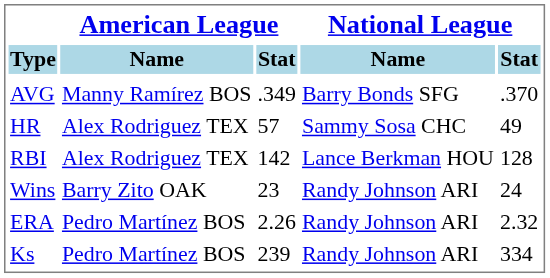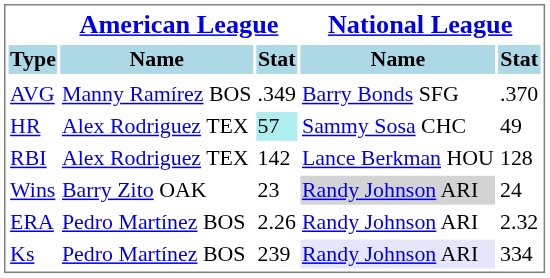(269, 126) no background -> (269, 126) paleturquoise background
(390, 189) no background -> (390, 189) lightgrey background
(390, 253) no background -> (390, 253) lavender background
